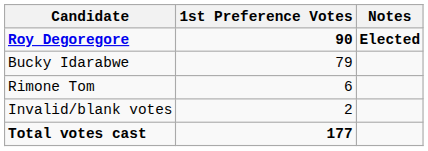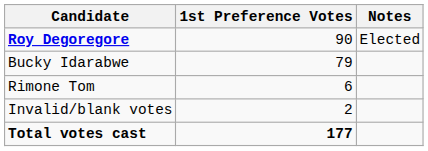(344, 40) bold -> (344, 40) normal
(390, 40) bold -> (390, 40) normal
